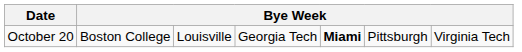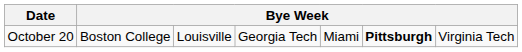(342, 36) bold -> (341, 36) normal
(398, 36) normal -> (399, 36) bold
